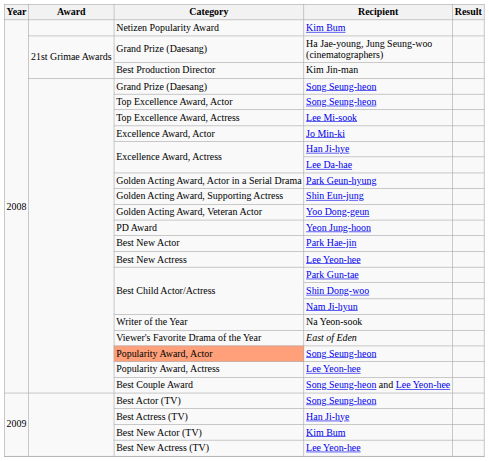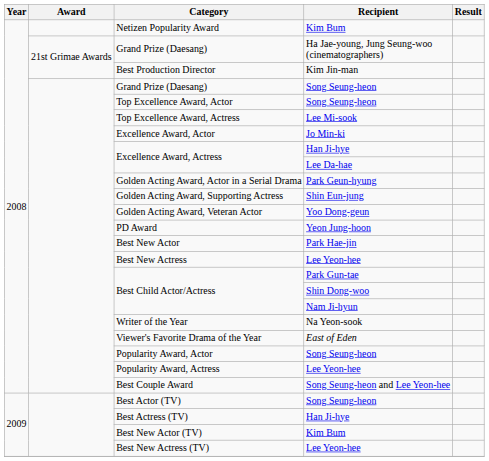(164, 353) lightsalmon background -> (164, 353) no background
